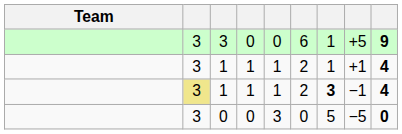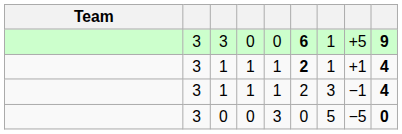(304, 41) normal -> (304, 41) bold
(304, 66) normal -> (304, 66) bold
(197, 91) khaki background -> (197, 91) no background
(331, 91) bold -> (331, 91) normal
